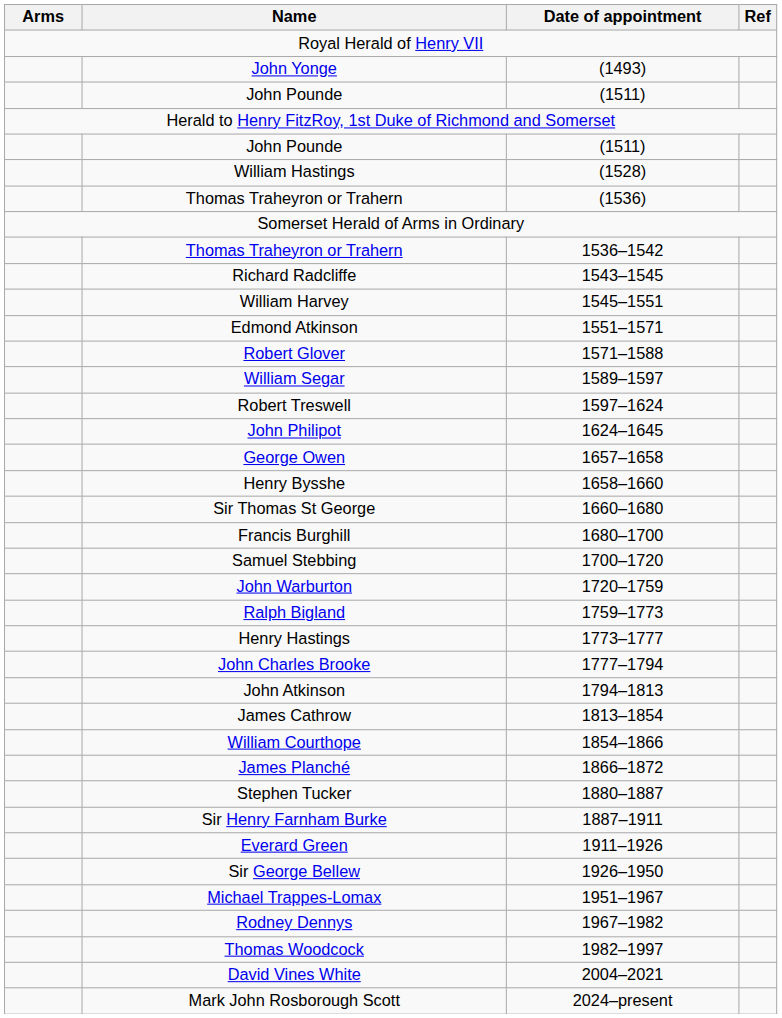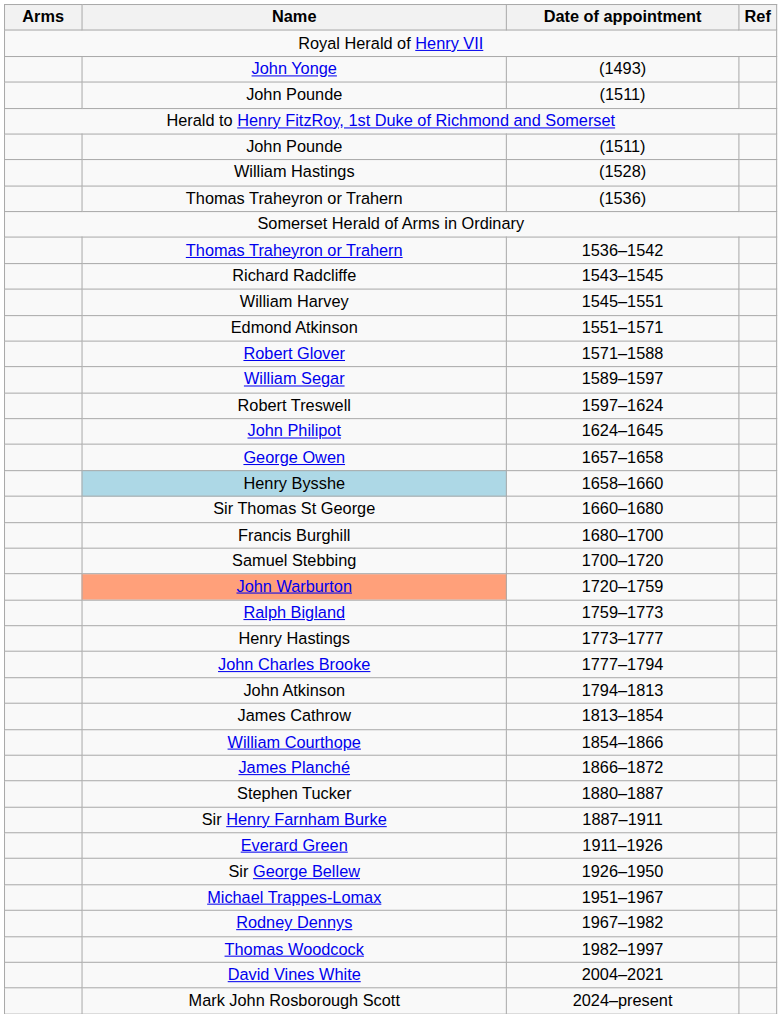(294, 483) no background -> (294, 483) lightblue background
(294, 586) no background -> (294, 586) lightsalmon background
